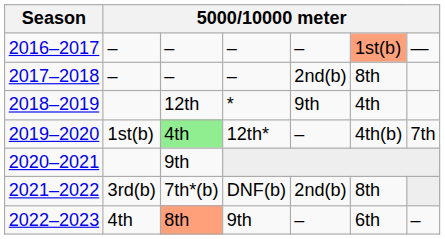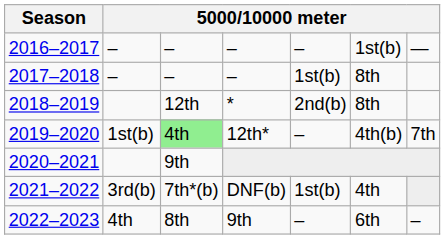(378, 47) lightsalmon background -> (378, 47) no background
(320, 76) 2nd(b) -> (317, 76) 1st(b)
(307, 104) 9th -> (320, 104) 2nd(b)
(368, 104) 4th -> (368, 104) 8th
(320, 190) 2nd(b) -> (317, 190) 1st(b)
(368, 190) 8th -> (368, 190) 4th
(177, 219) lightsalmon background -> (177, 219) no background
